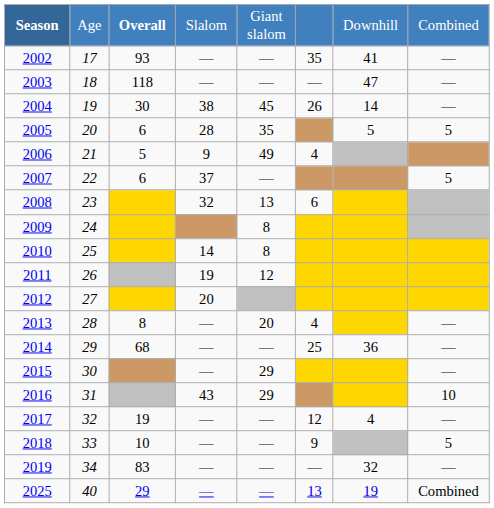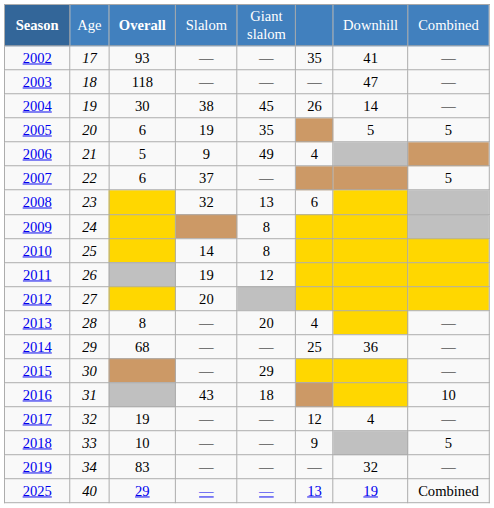(206, 130) 28 -> (206, 130) 19
(266, 394) 29 -> (266, 394) 18
